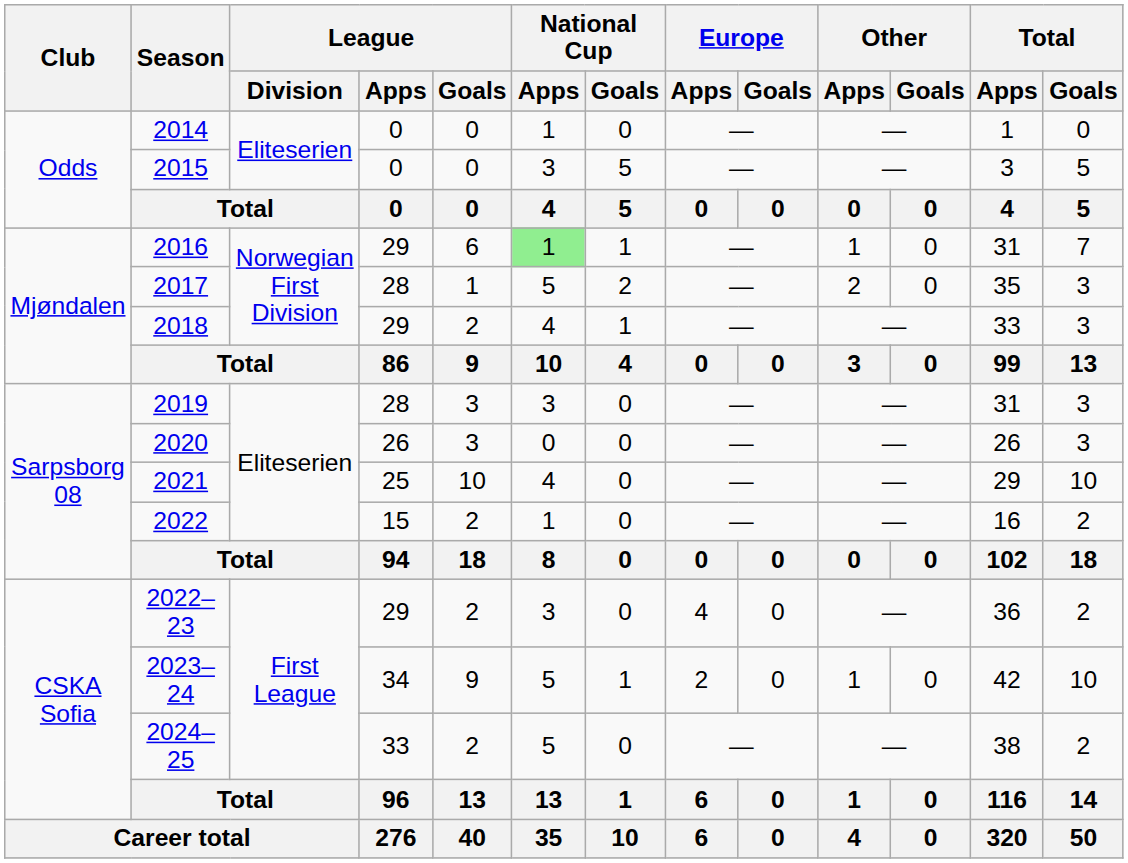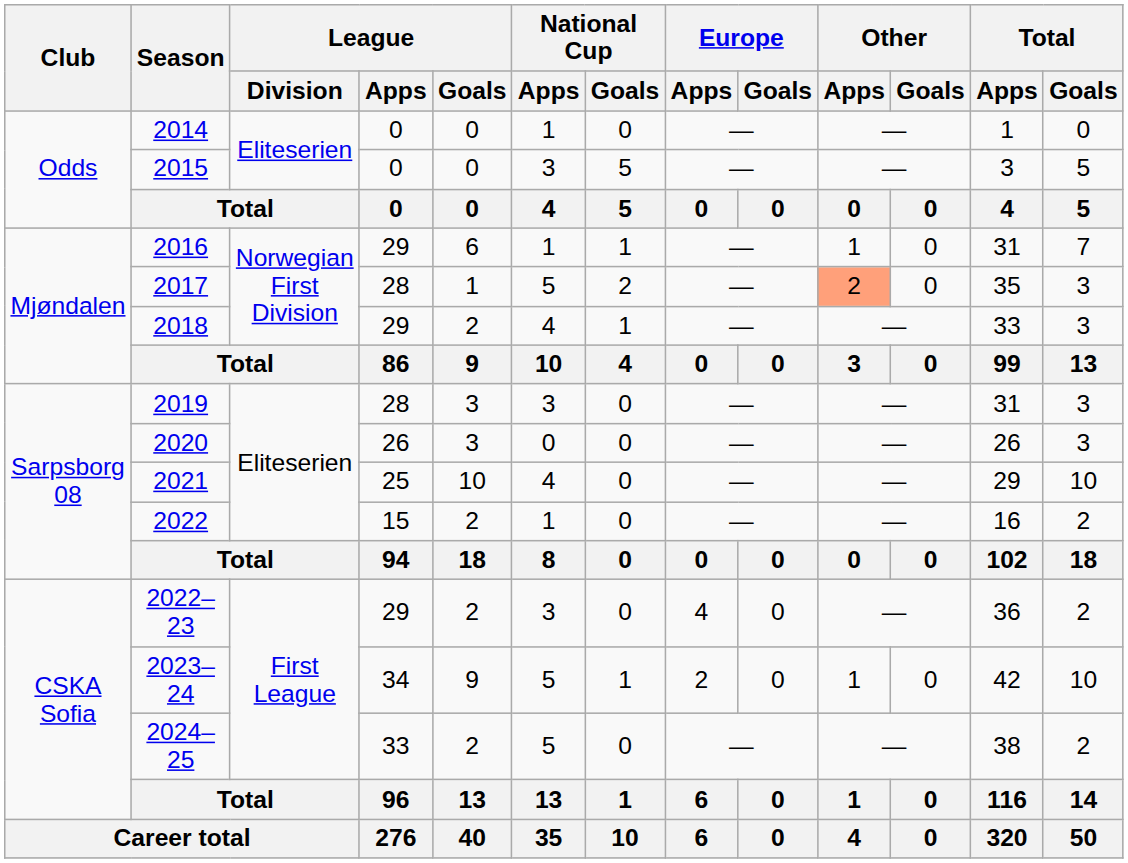(549, 247) lightgreen background -> (549, 247) no background
(854, 286) no background -> (854, 286) lightsalmon background
